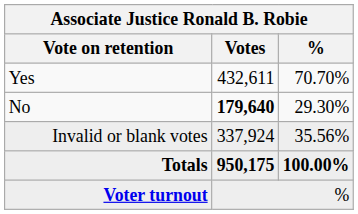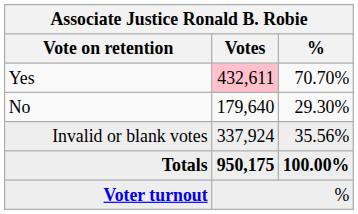(246, 77) no background -> (246, 77) pink background
(246, 107) bold -> (246, 107) normal
